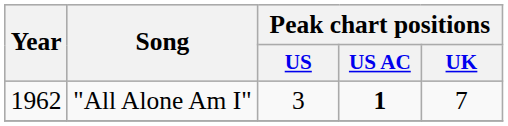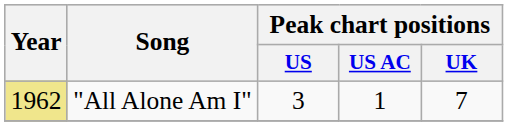(36, 100) no background -> (36, 100) khaki background
(380, 100) bold -> (380, 100) normal
